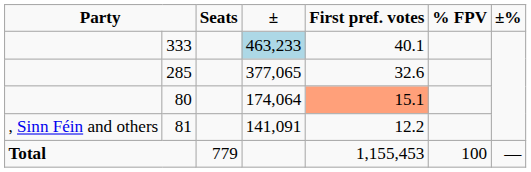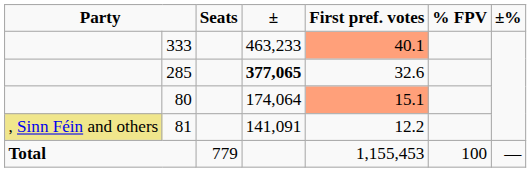(274, 45) lightblue background -> (274, 45) no background
(409, 45) no background -> (409, 45) lightsalmon background
(274, 72) normal -> (274, 72) bold
(83, 126) no background -> (83, 126) khaki background
